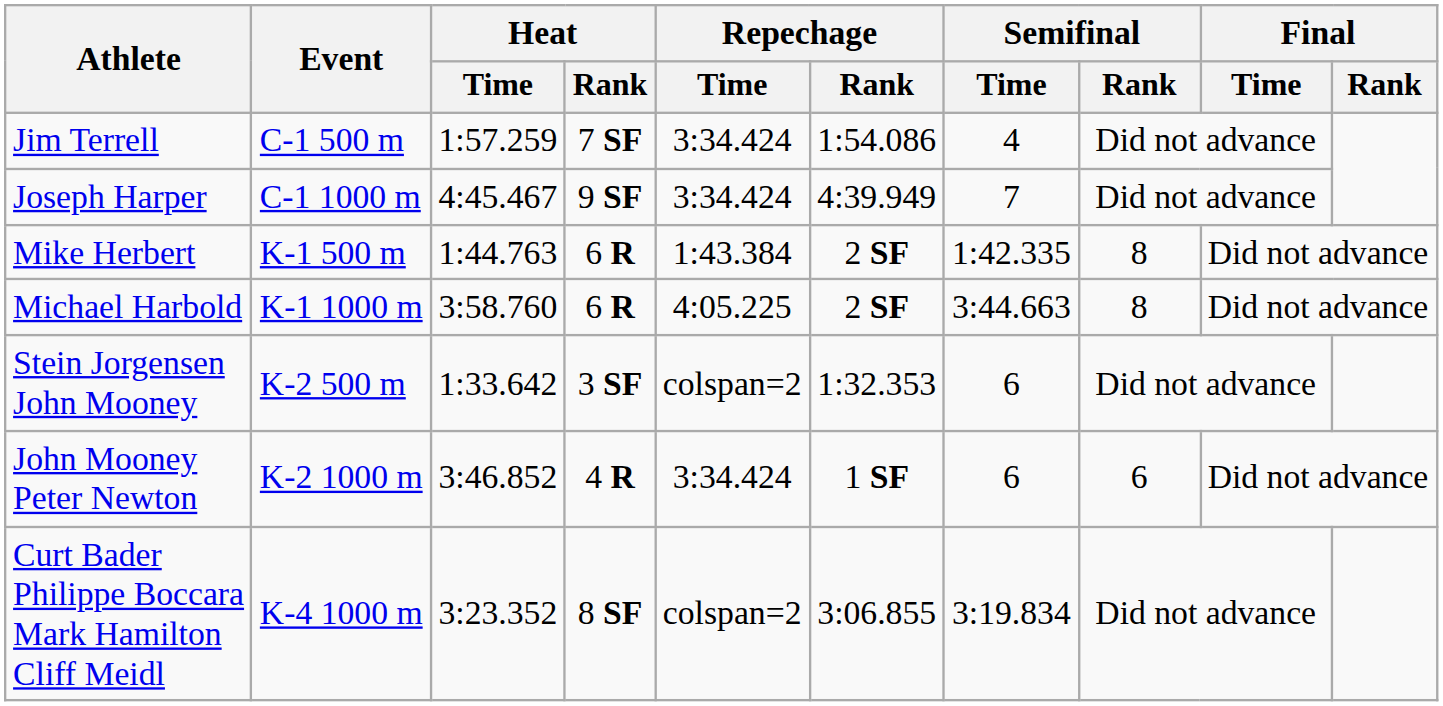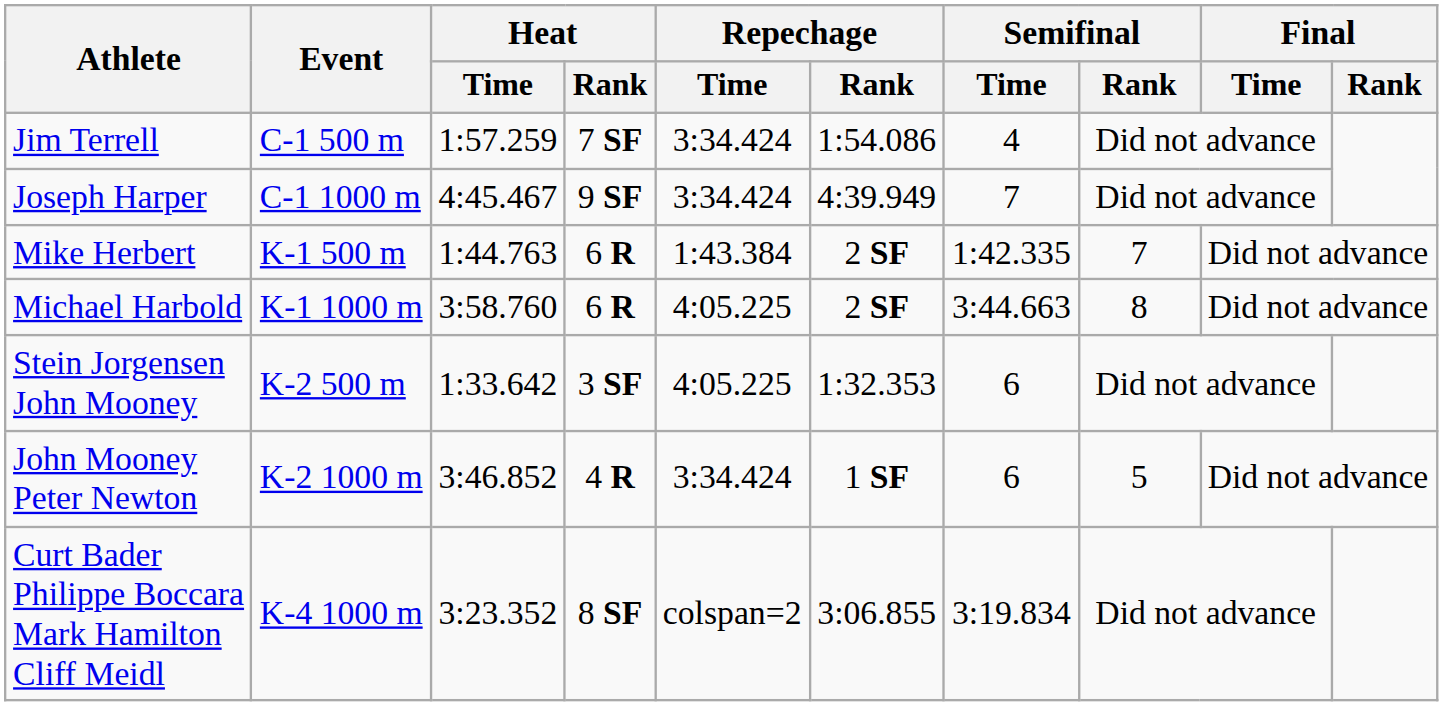(1139, 251) 8 -> (1139, 251) 7
(732, 383) colspan=2 -> (732, 383) 4:05.225
(1139, 478) 6 -> (1139, 478) 5
